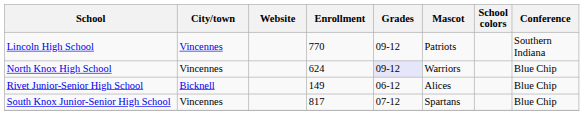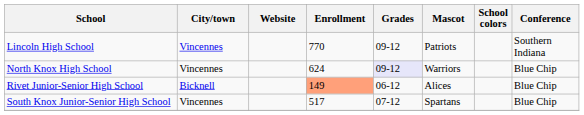(317, 85) no background -> (317, 85) lightsalmon background
(317, 102) 817 -> (317, 102) 517
